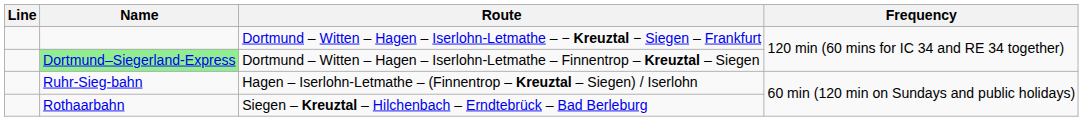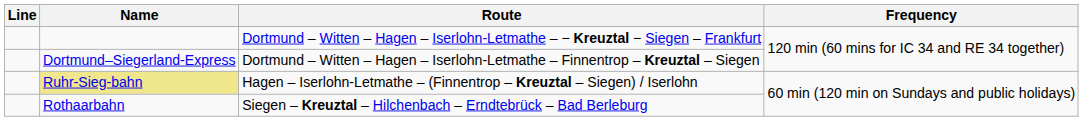(139, 60) lightgreen background -> (139, 60) no background
(93, 82) no background -> (93, 82) khaki background
